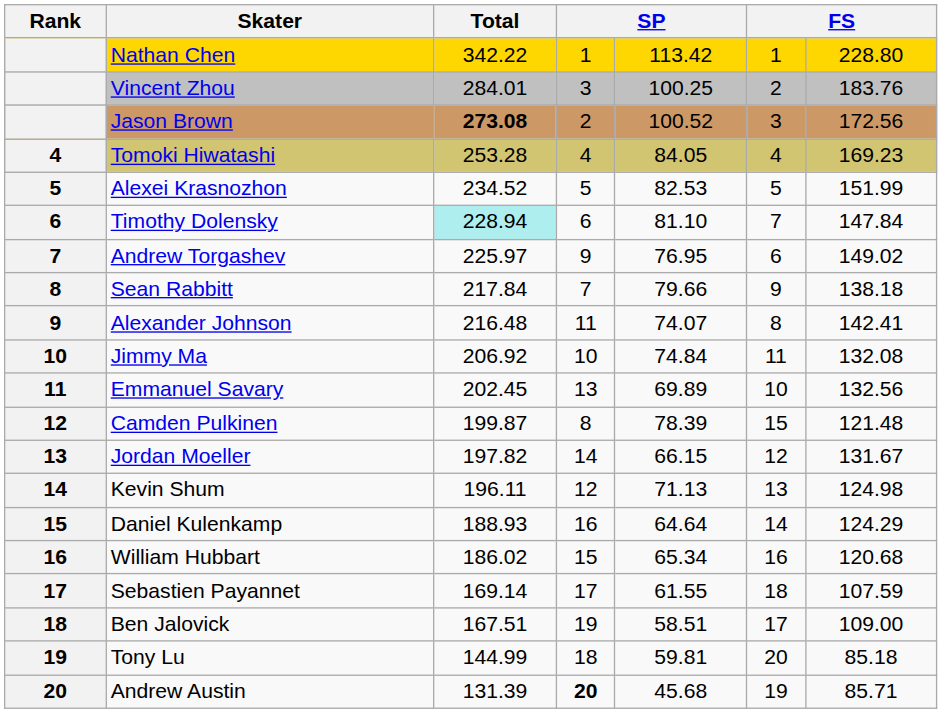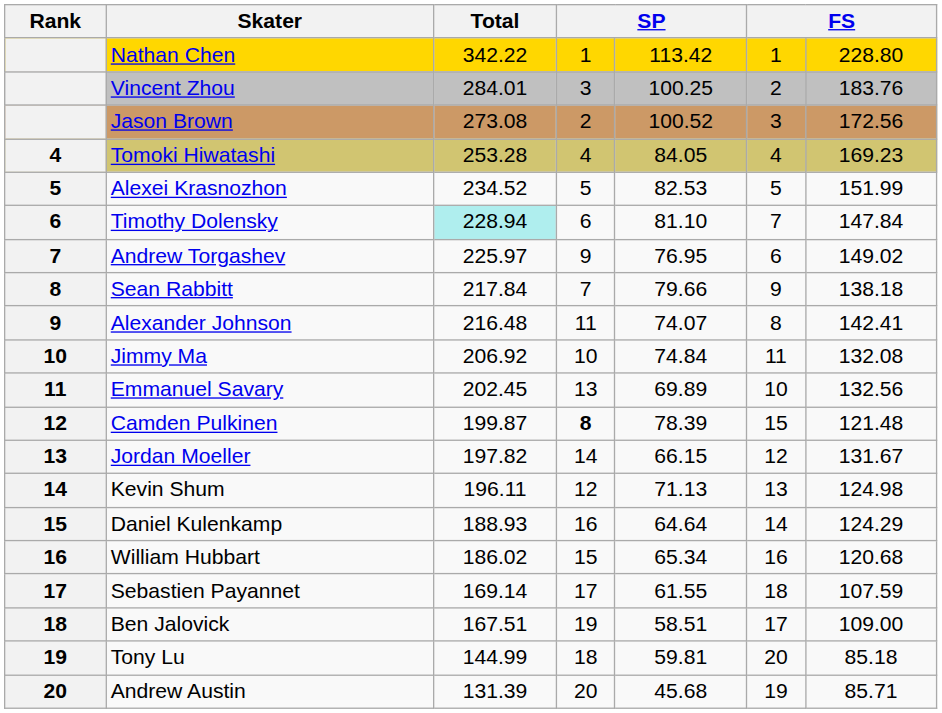(495, 121) bold -> (495, 121) normal
(586, 423) normal -> (586, 423) bold
(586, 691) bold -> (586, 691) normal
